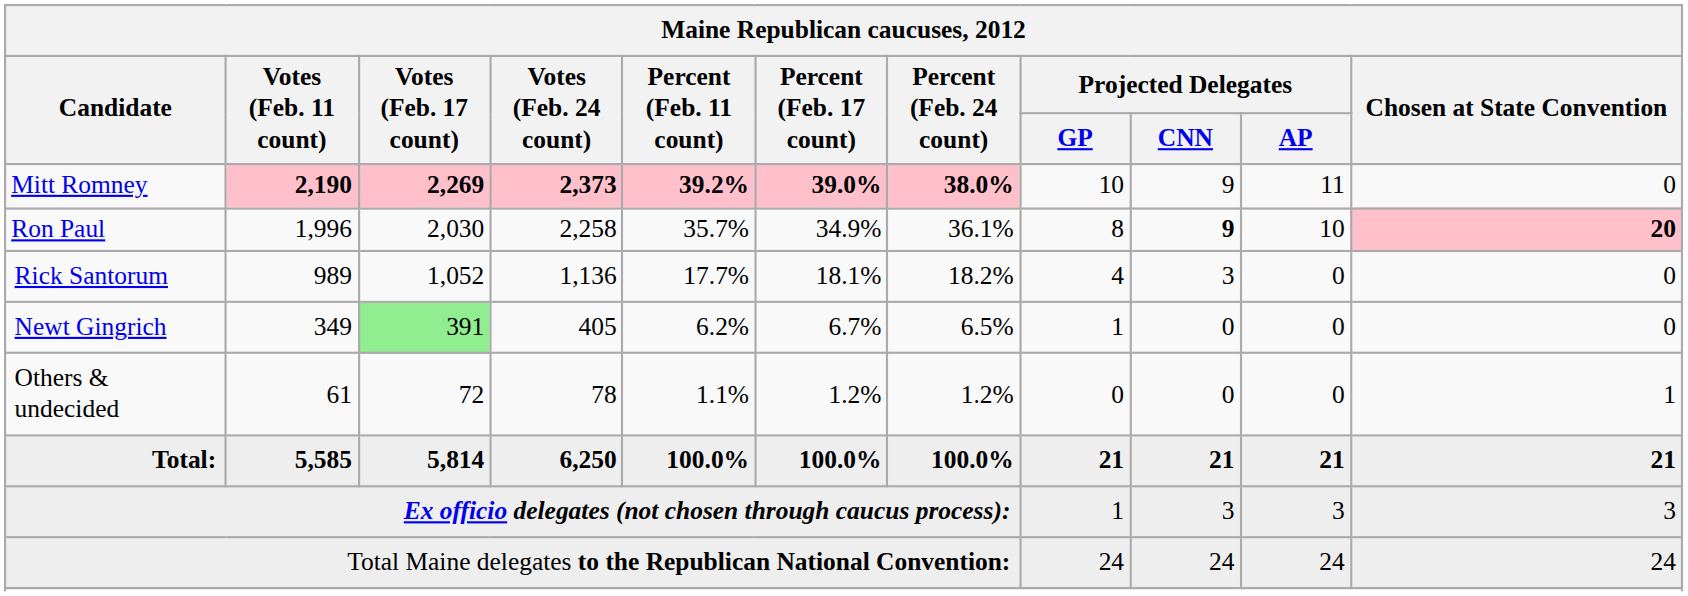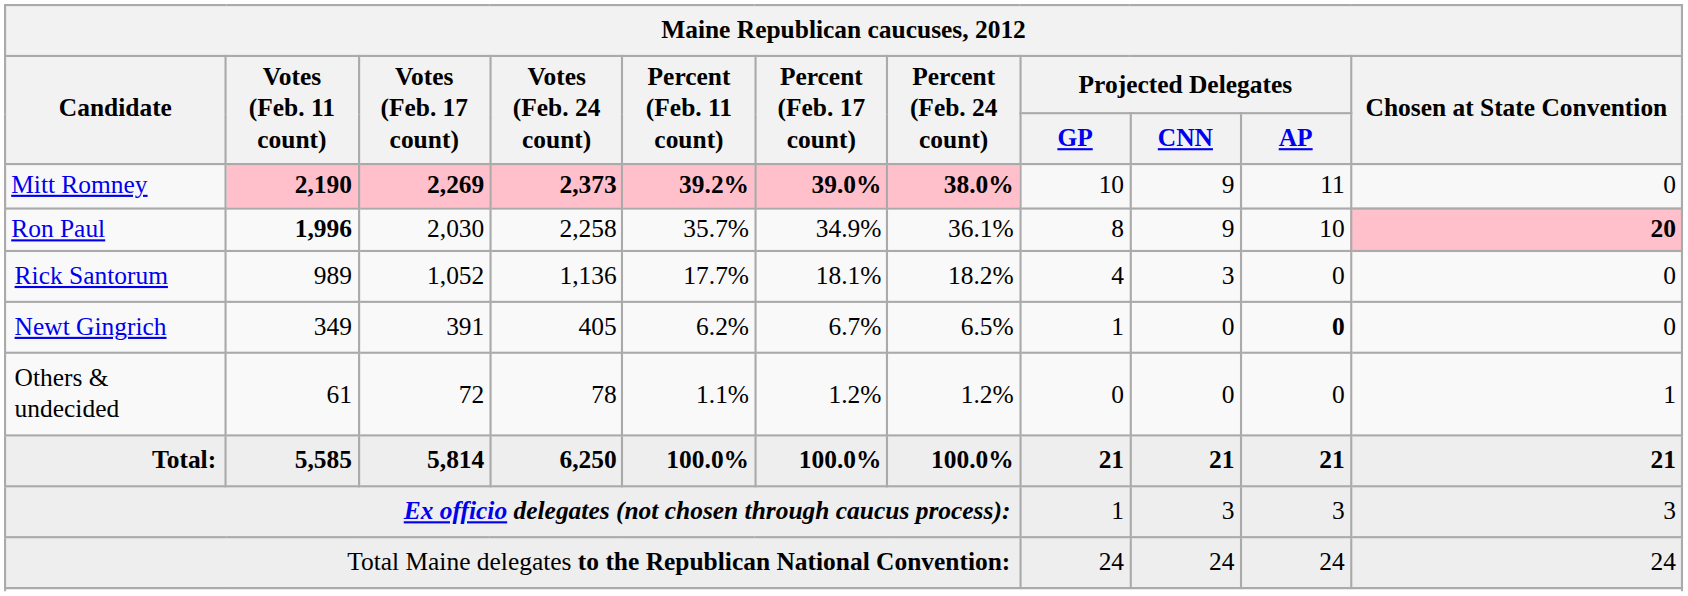(323, 229) normal -> (323, 229) bold
(1228, 229) bold -> (1228, 229) normal
(465, 327) lightgreen background -> (465, 327) no background
(1338, 327) normal -> (1338, 327) bold
